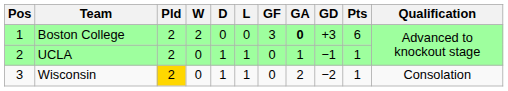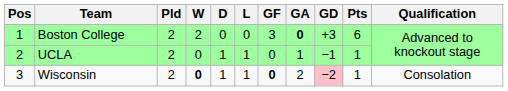(171, 75) gold background -> (171, 75) no background
(198, 75) normal -> (198, 75) bold
(272, 75) normal -> (272, 75) bold
(329, 75) no background -> (329, 75) pink background
